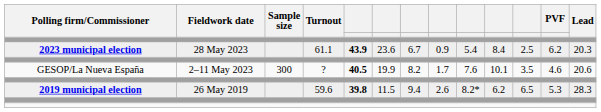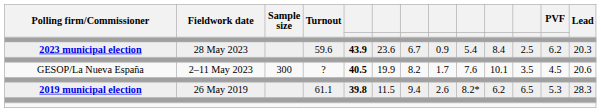(324, 50) 61.1 -> (324, 50) 59.6
(555, 70) 4.6 -> (555, 70) 4.5
(324, 90) 59.6 -> (324, 90) 61.1
